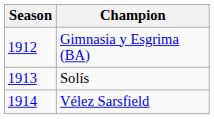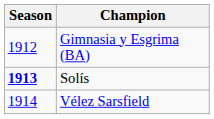(22, 78) normal -> (22, 78) bold
